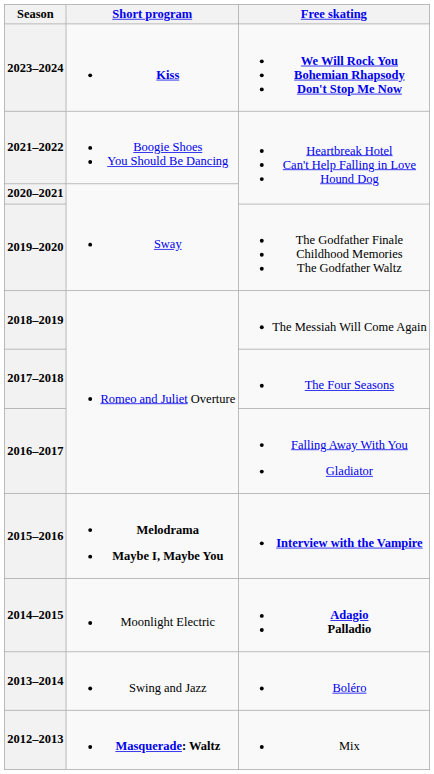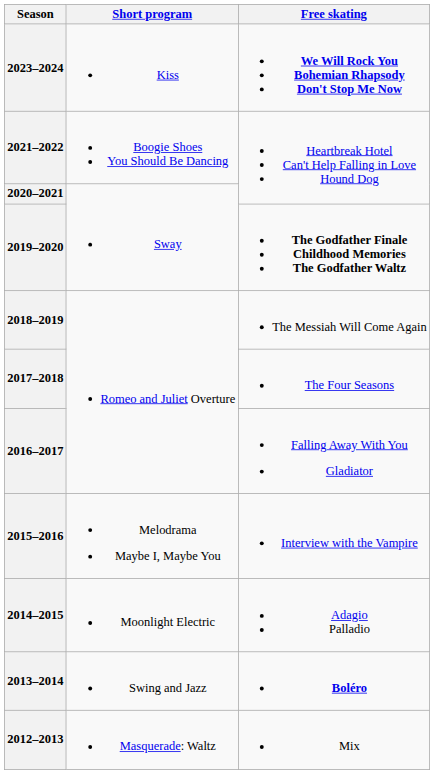(152, 75) bold -> (152, 75) normal
(334, 254) normal -> (334, 254) bold
(152, 543) bold -> (152, 543) normal
(334, 543) bold -> (334, 543) normal
(334, 622) bold -> (334, 622) normal
(334, 688) normal -> (334, 688) bold
(152, 747) bold -> (152, 747) normal
